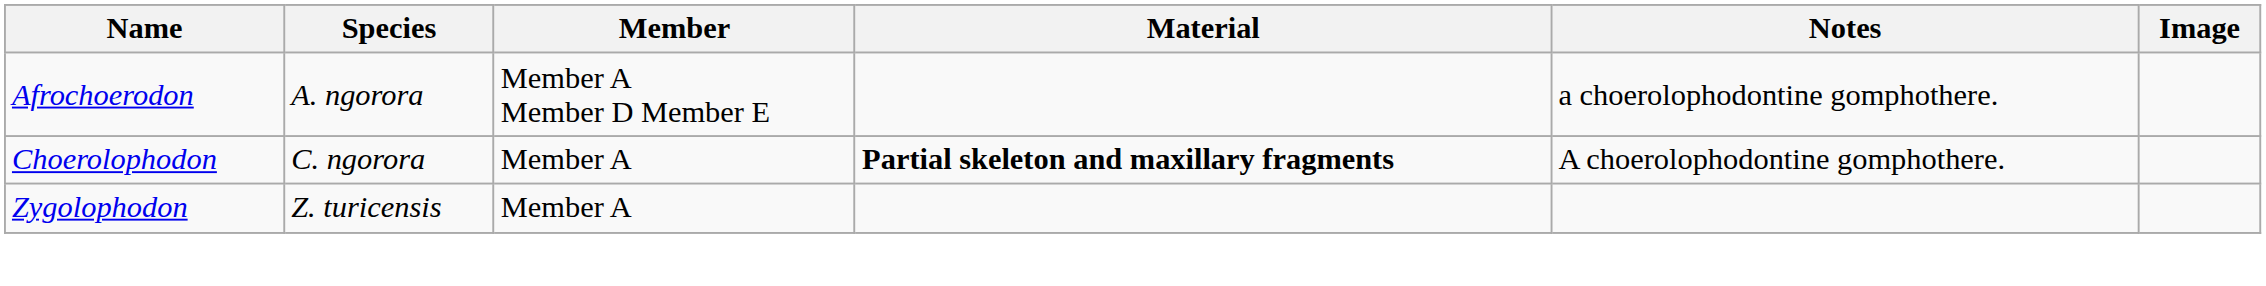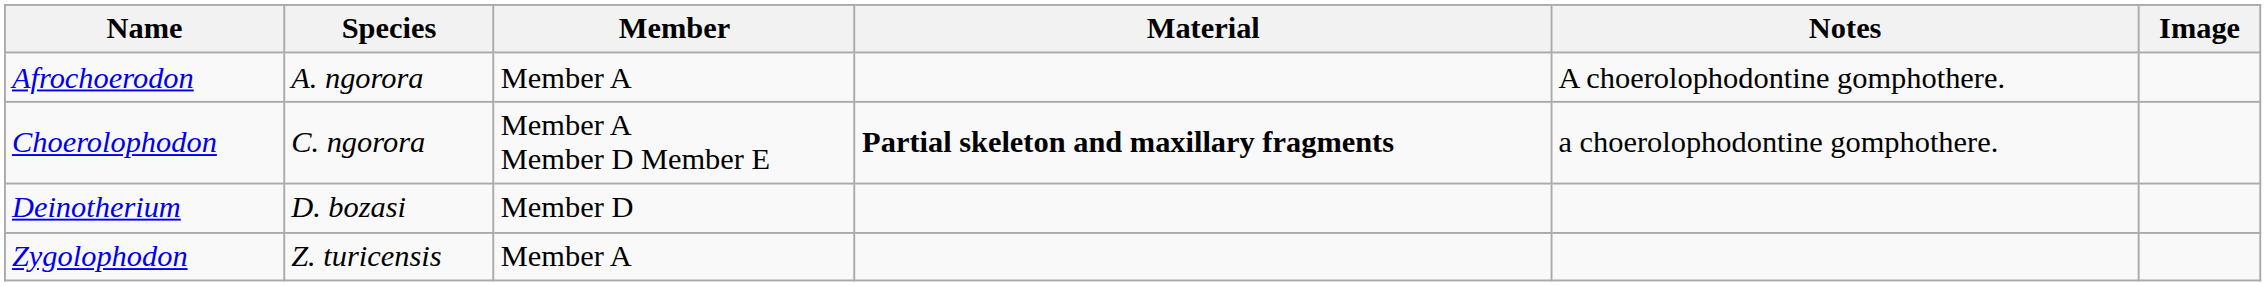(635, 93) Member A Member D Member E -> (566, 76) Member A
(1778, 93) a choerolophodontine gomphothere. -> (1782, 76) A choerolophodontine gomphothere.
(566, 159) Member A -> (635, 142) Member A Member D Member E
(1782, 159) A choerolophodontine gomphothere. -> (1778, 142) a choerolophodontine gomphothere.
+ row: (96, 207)
